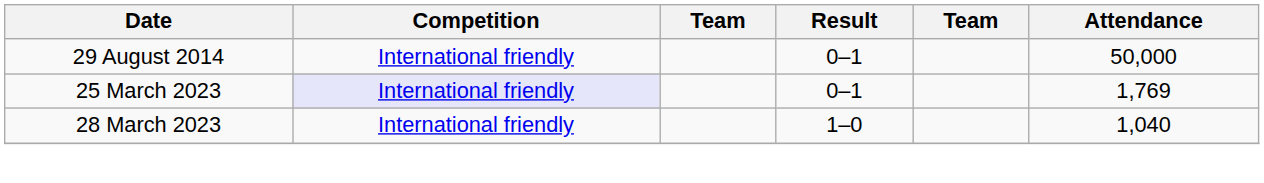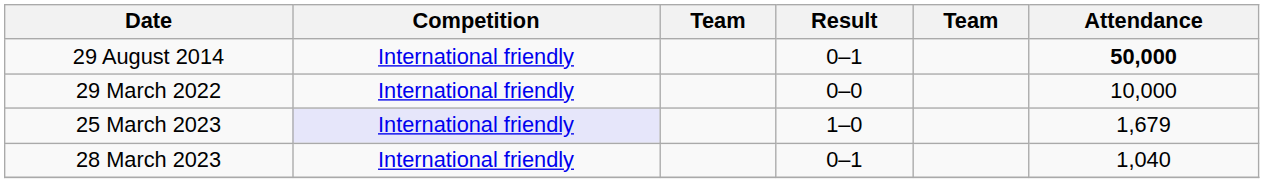(1144, 56) normal -> (1144, 56) bold
+ row: (148, 90)
(844, 90) 0–1 -> (844, 125) 1–0
(1144, 90) 1,769 -> (1144, 125) 1,679
(844, 125) 1–0 -> (844, 159) 0–1
